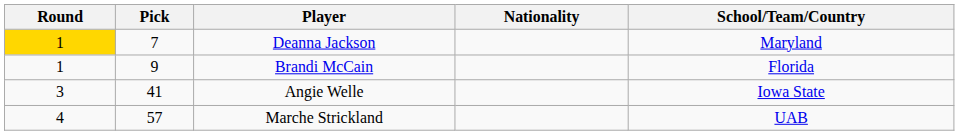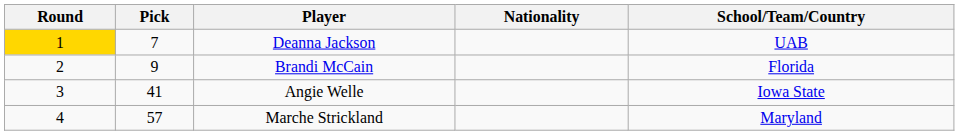(791, 42) Maryland -> (791, 42) UAB
(60, 67) 1 -> (60, 67) 2
(791, 117) UAB -> (791, 117) Maryland
